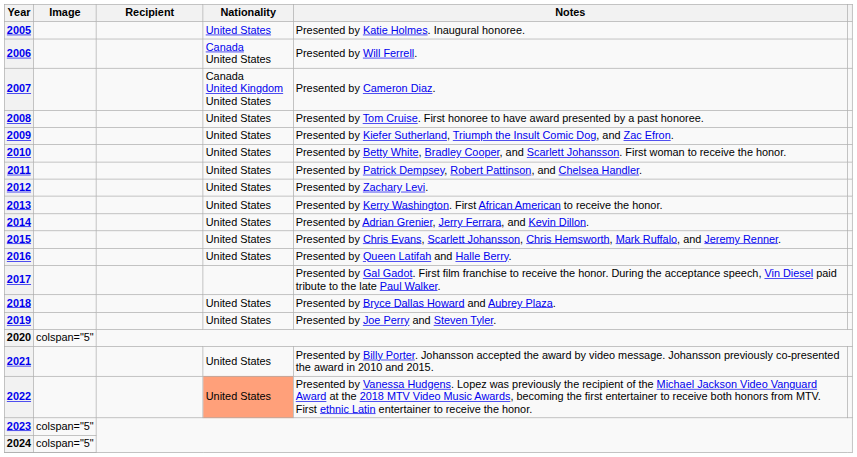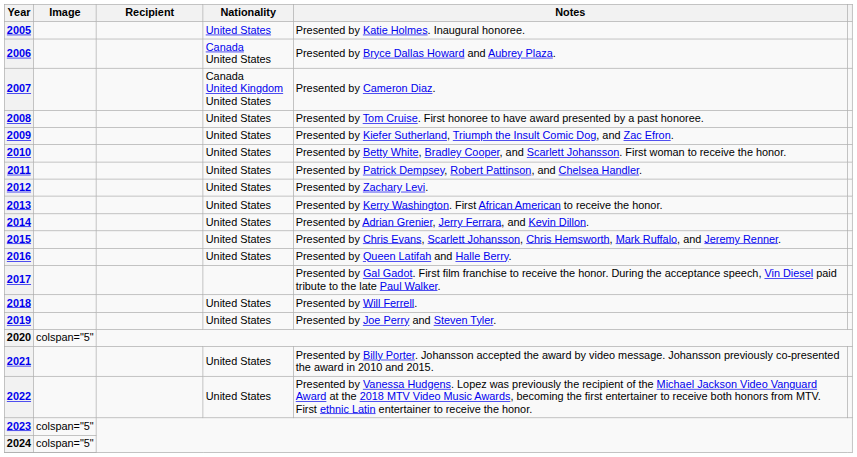(357, 53) Presented by Will Ferrell. -> (426, 53) Presented by Bryce Dallas Howard and Aubrey Plaza.
(426, 303) Presented by Bryce Dallas Howard and Aubrey Plaza. -> (357, 303) Presented by Will Ferrell.
(238, 397) lightsalmon background -> (238, 397) no background
